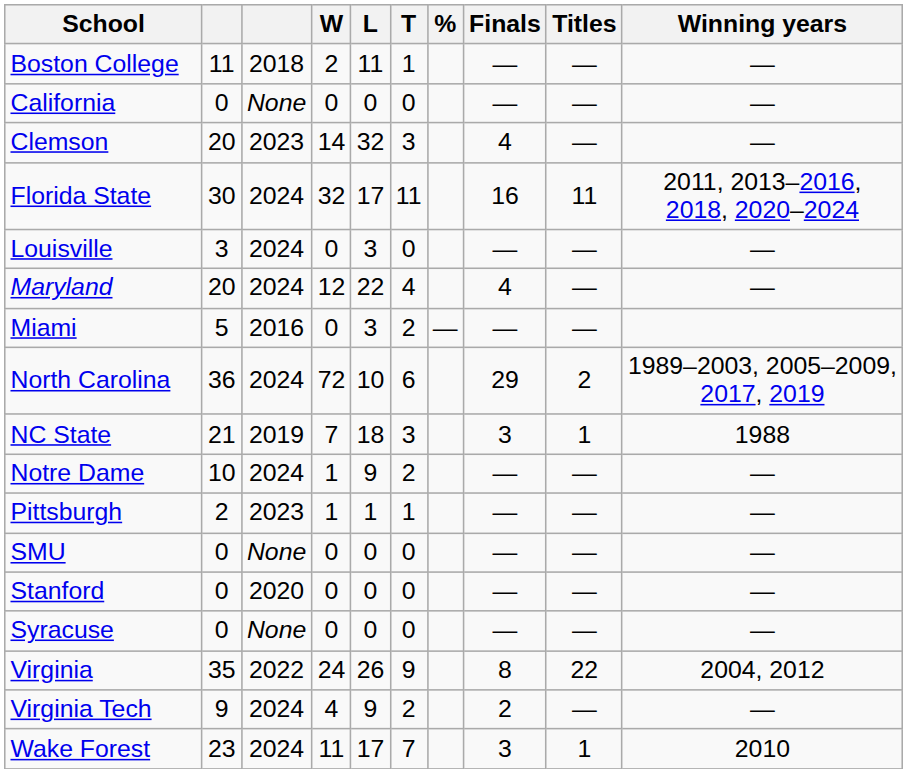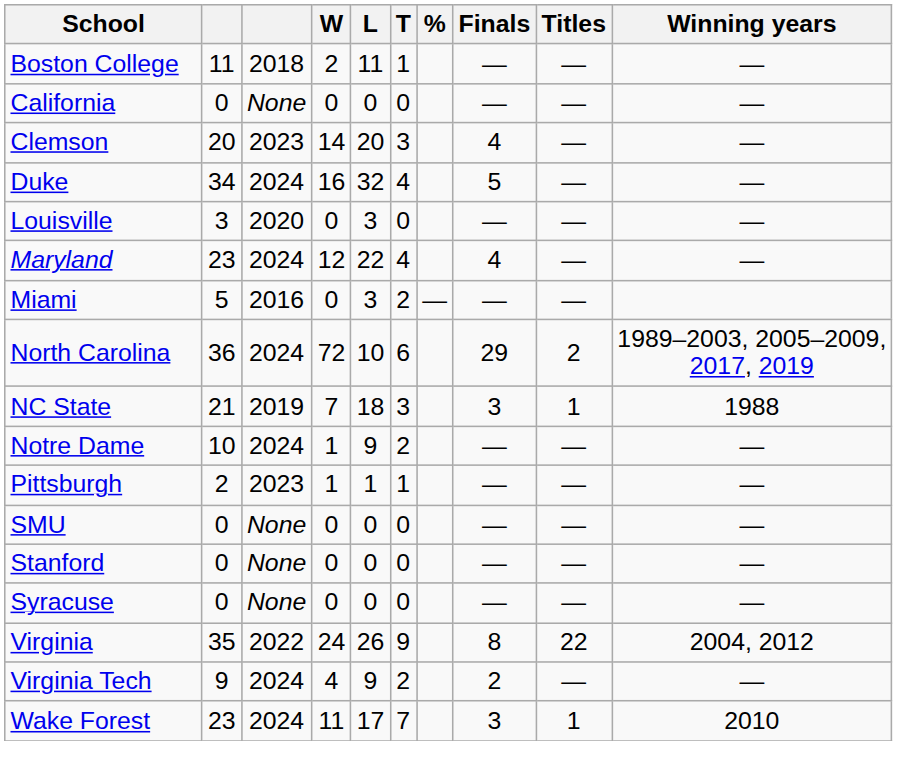(370, 142) 32 -> (370, 142) 20
+ row: (39, 181)
- row: (81, 195)
(277, 248) 2024 -> (277, 220) 2020
(222, 288) 20 -> (222, 260) 23
(277, 591) 2020 -> (277, 563) None
